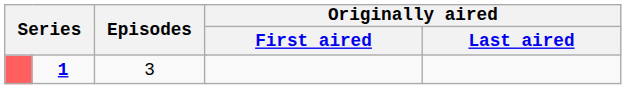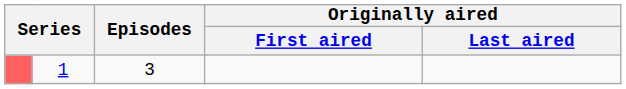(63, 70) bold -> (63, 70) normal
